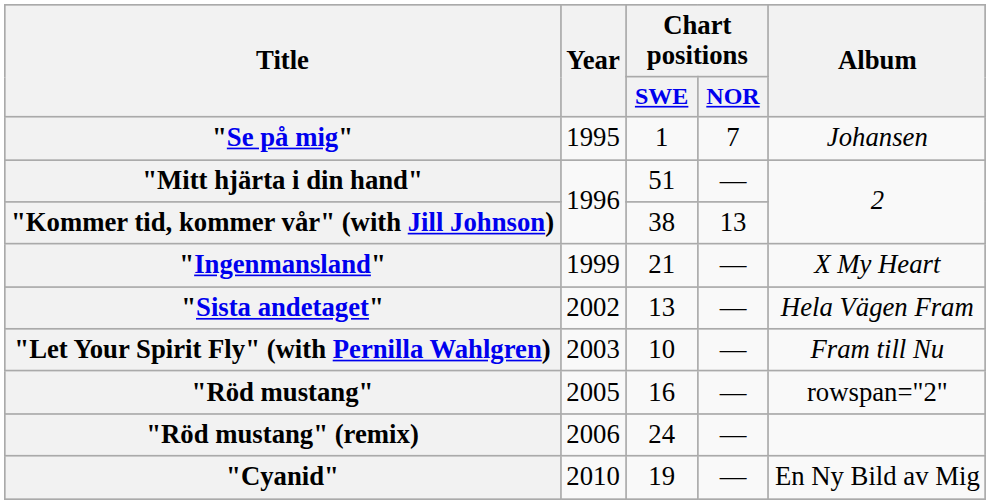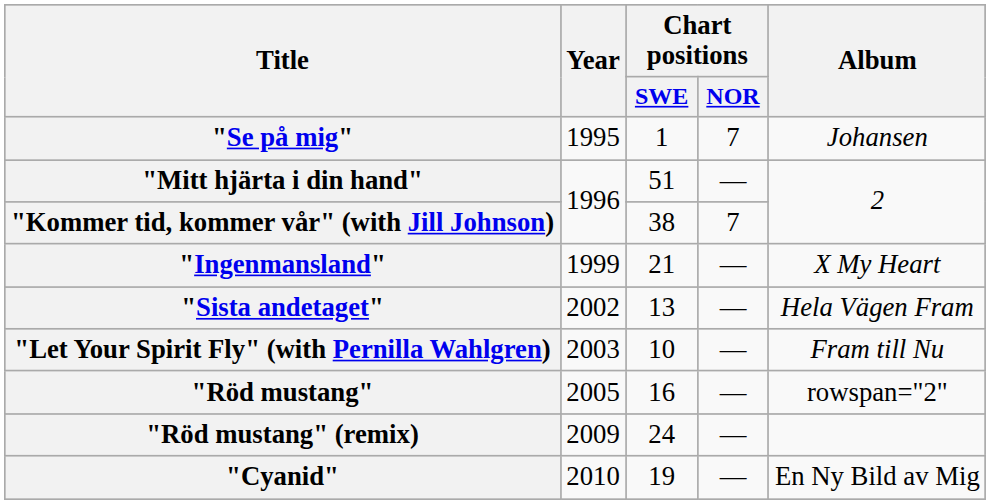(733, 222) 13 -> (733, 222) 7
(593, 434) 2006 -> (593, 434) 2009
